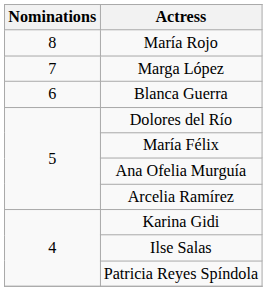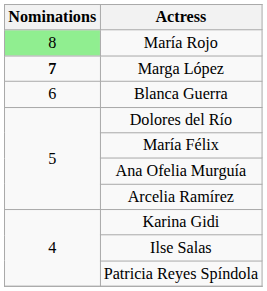(52, 42) no background -> (52, 42) lightgreen background
(52, 68) normal -> (52, 68) bold
